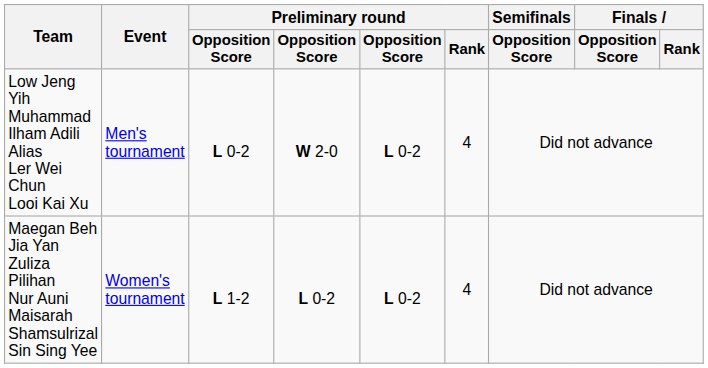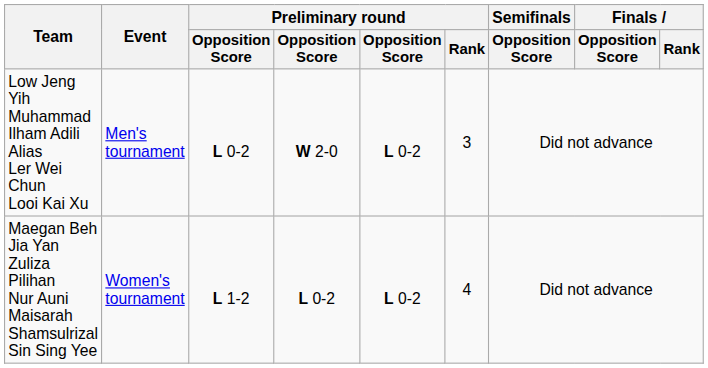(467, 143) 4 -> (467, 143) 3
